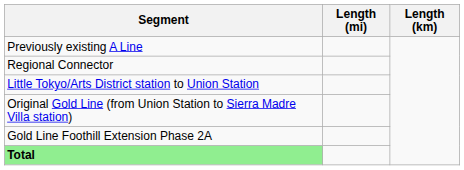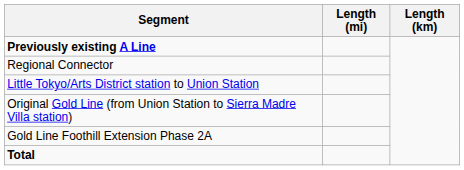(75, 46) normal -> (81, 46) bold
(21, 155) lightgreen background -> (21, 155) no background
